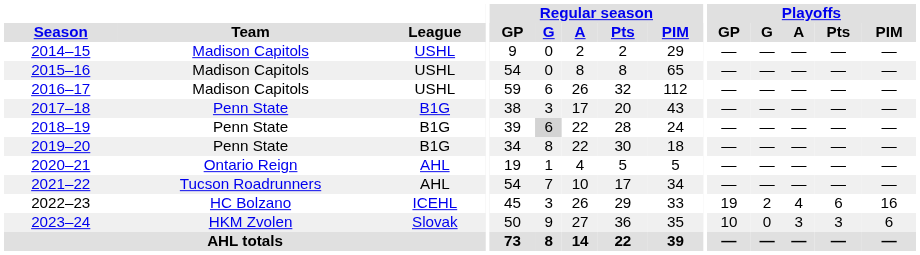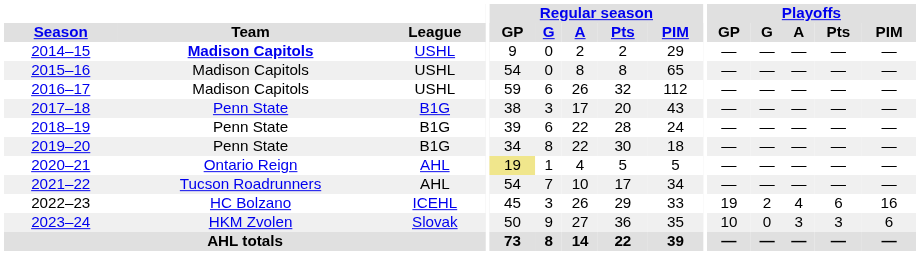(251, 51) normal -> (251, 51) bold
(549, 127) lightgrey background -> (549, 127) no background
(513, 165) no background -> (513, 165) khaki background
